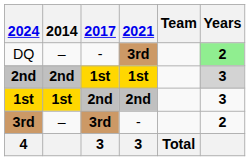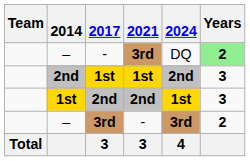columns swapped: (179, 23) <-> (24, 31)
(222, 76) lightgrey background -> (222, 76) no background
